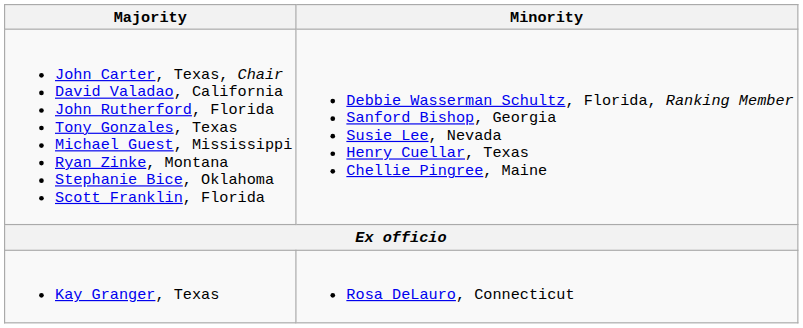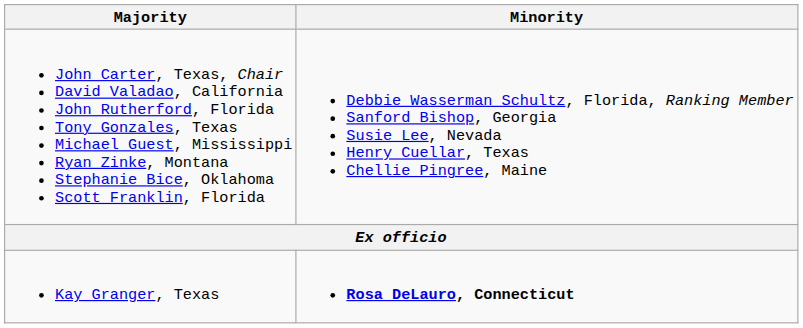(547, 295) normal -> (547, 295) bold
